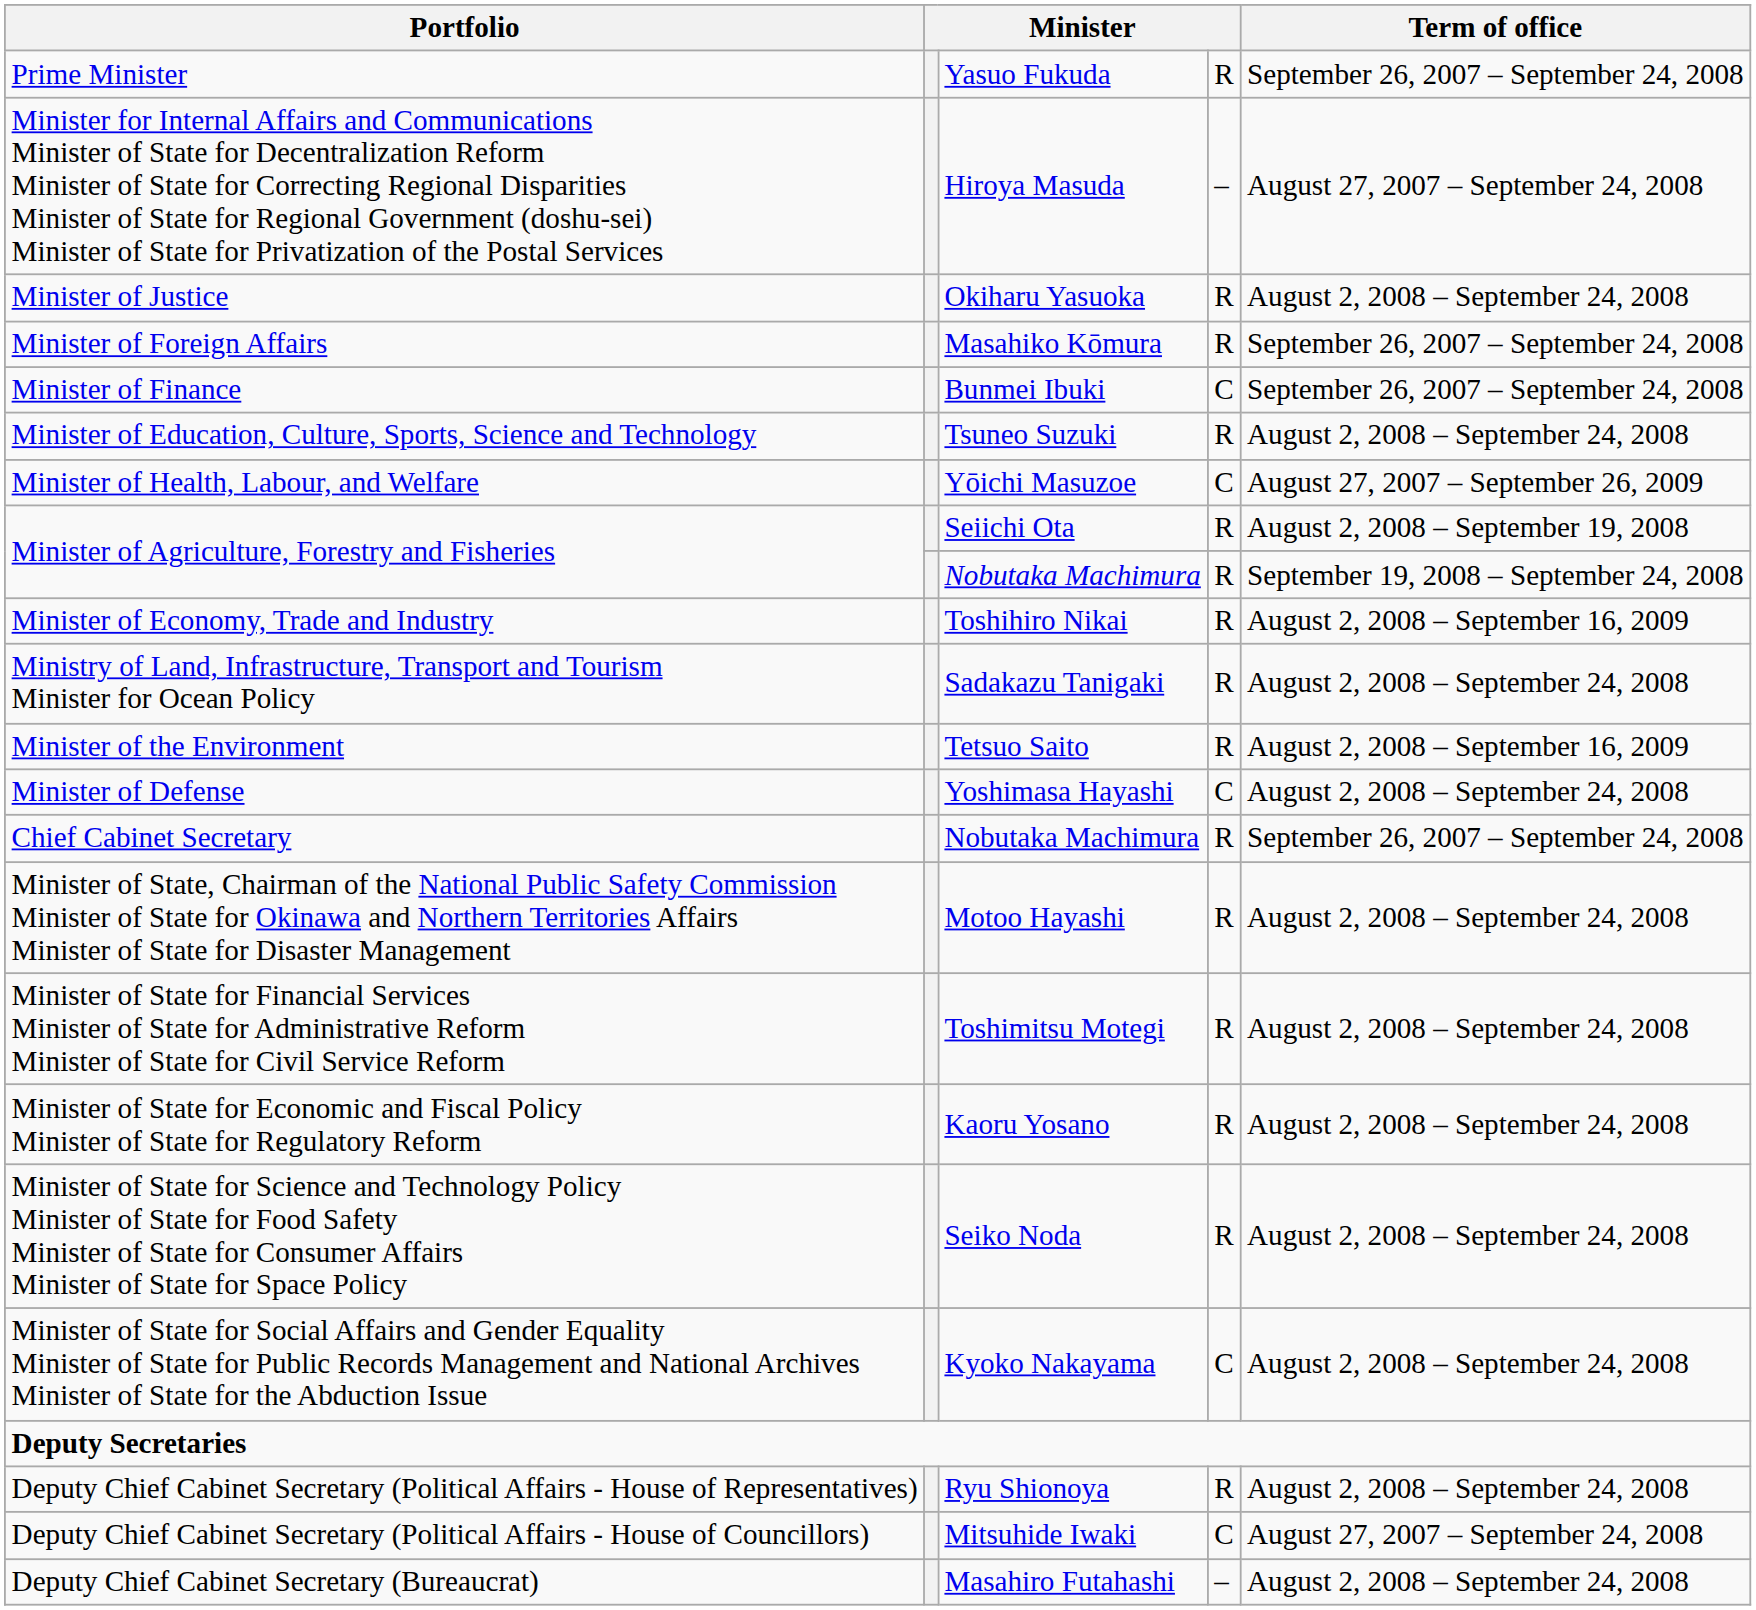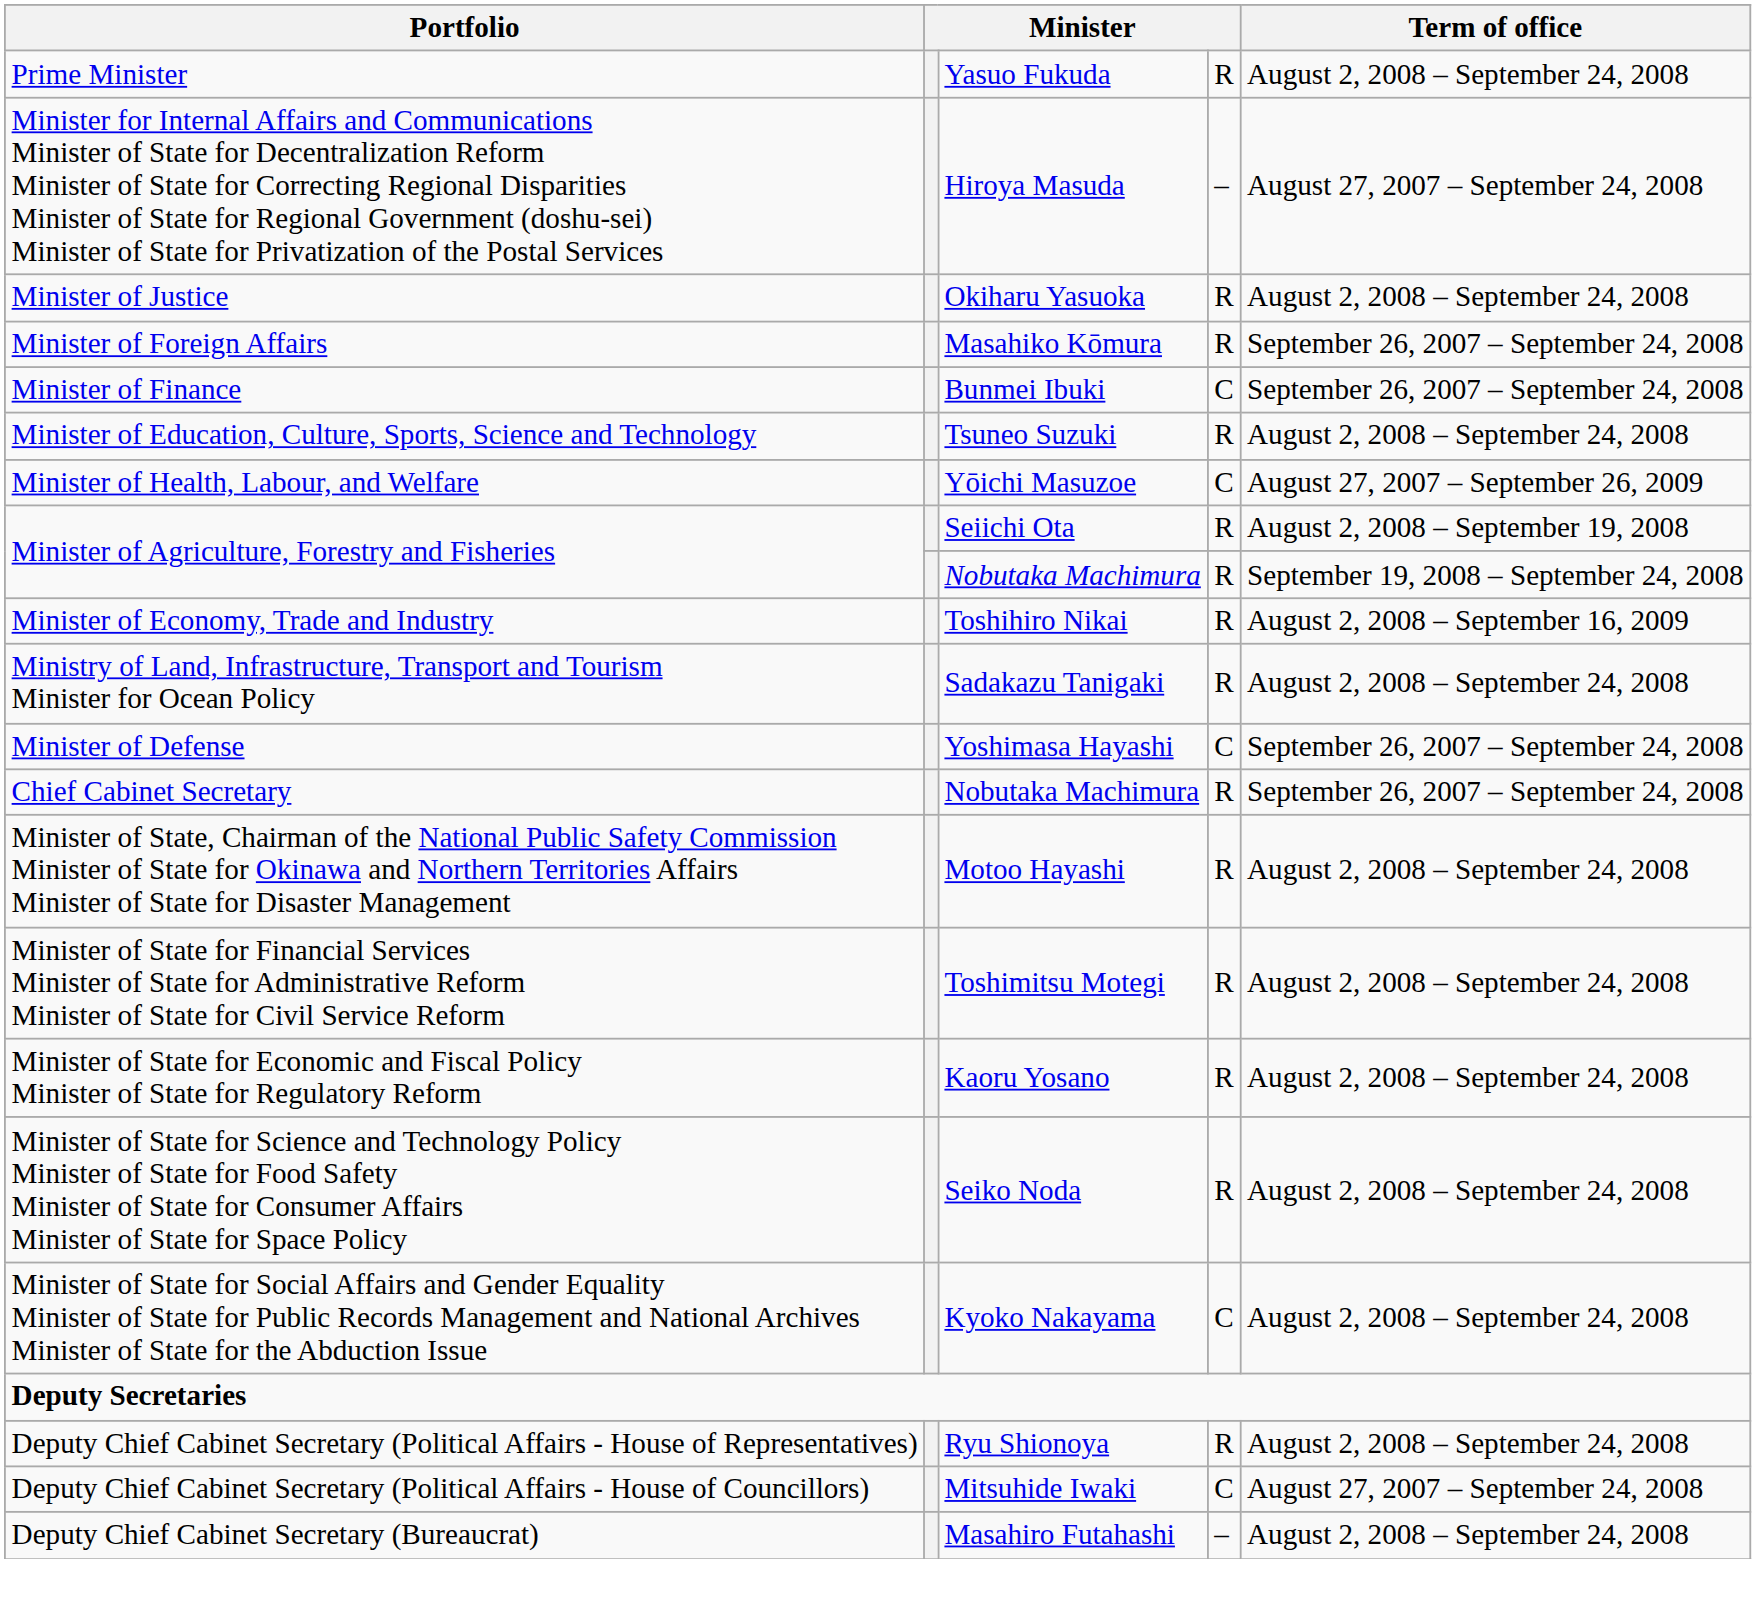(1495, 73) September 26, 2007 – September 24, 2008 -> (1468, 73) August 2, 2008 – September 24, 2008
- row: (178, 745)
(1468, 791) August 2, 2008 – September 24, 2008 -> (1495, 745) September 26, 2007 – September 24, 2008
